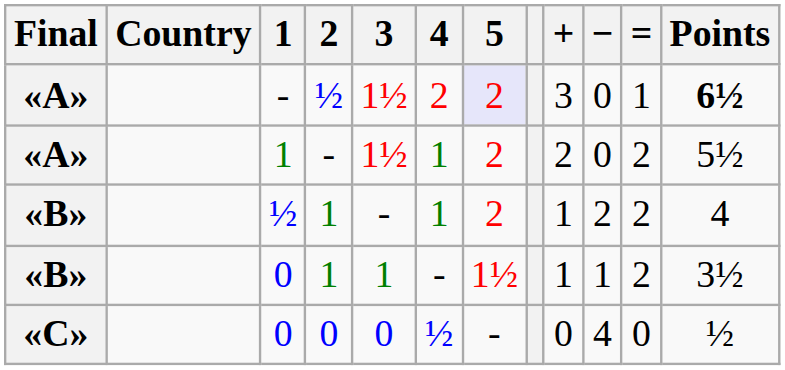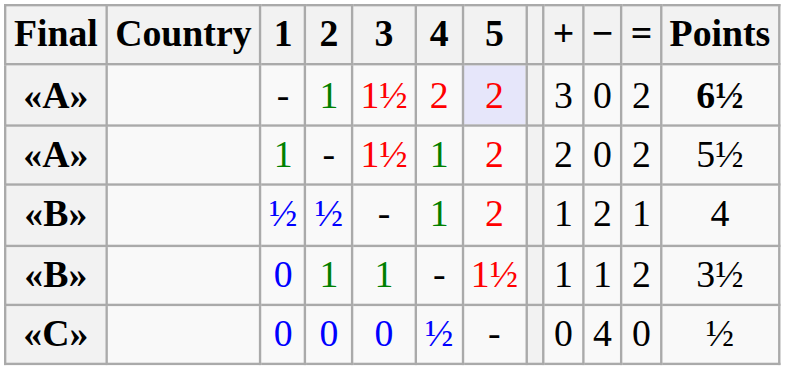(329, 94) ½ -> (329, 94) 1
(641, 94) 1 -> (641, 94) 2
(329, 214) 1 -> (329, 214) ½
(641, 214) 2 -> (641, 214) 1
